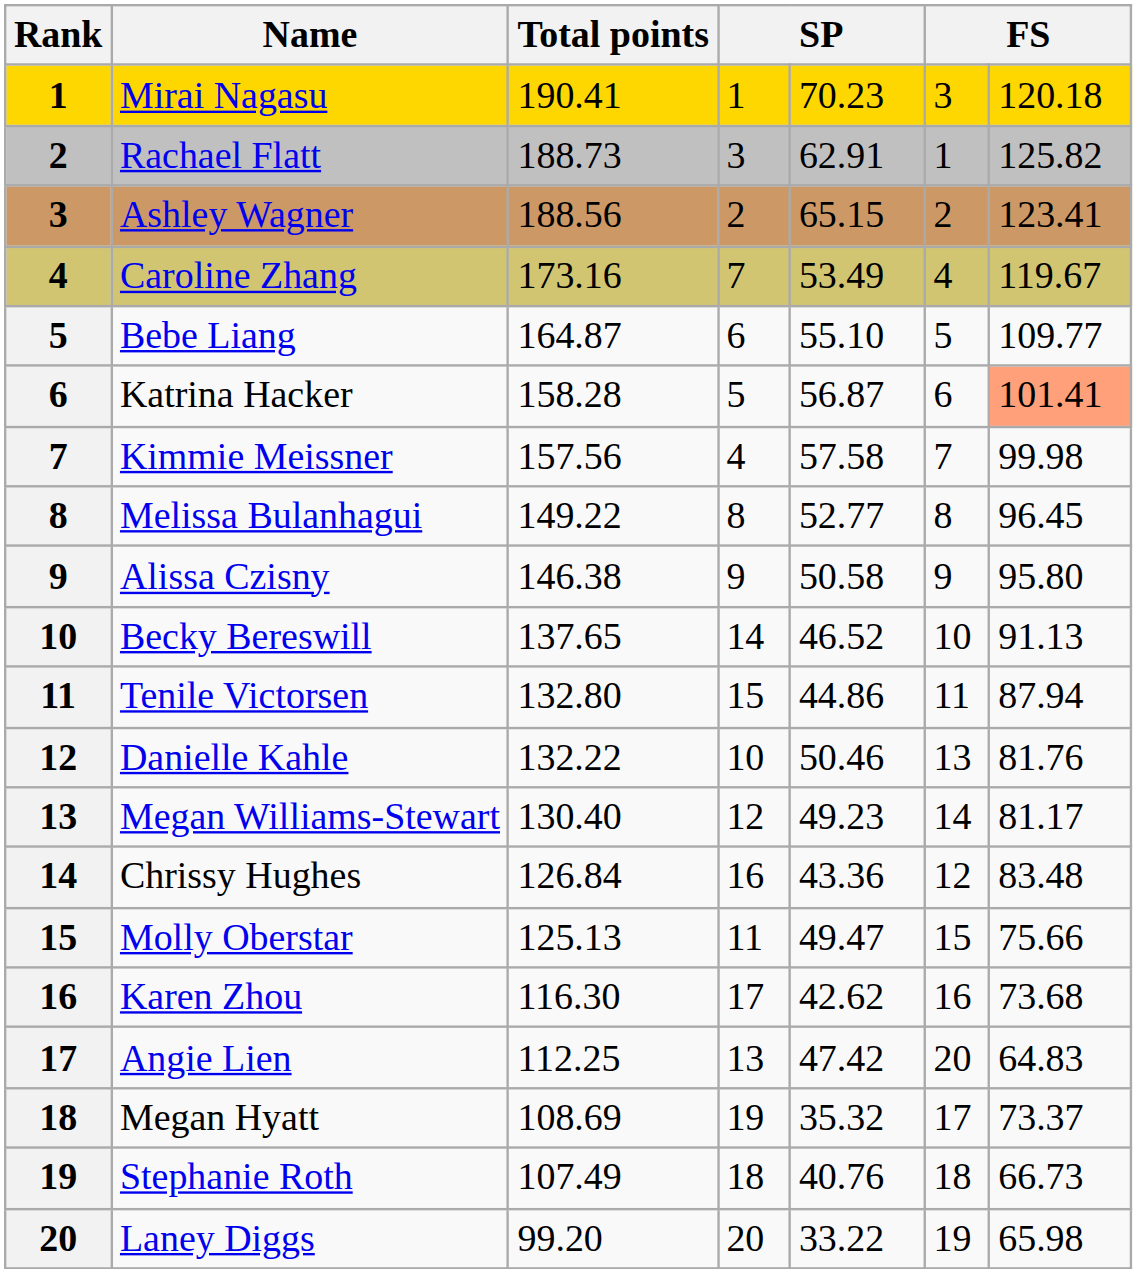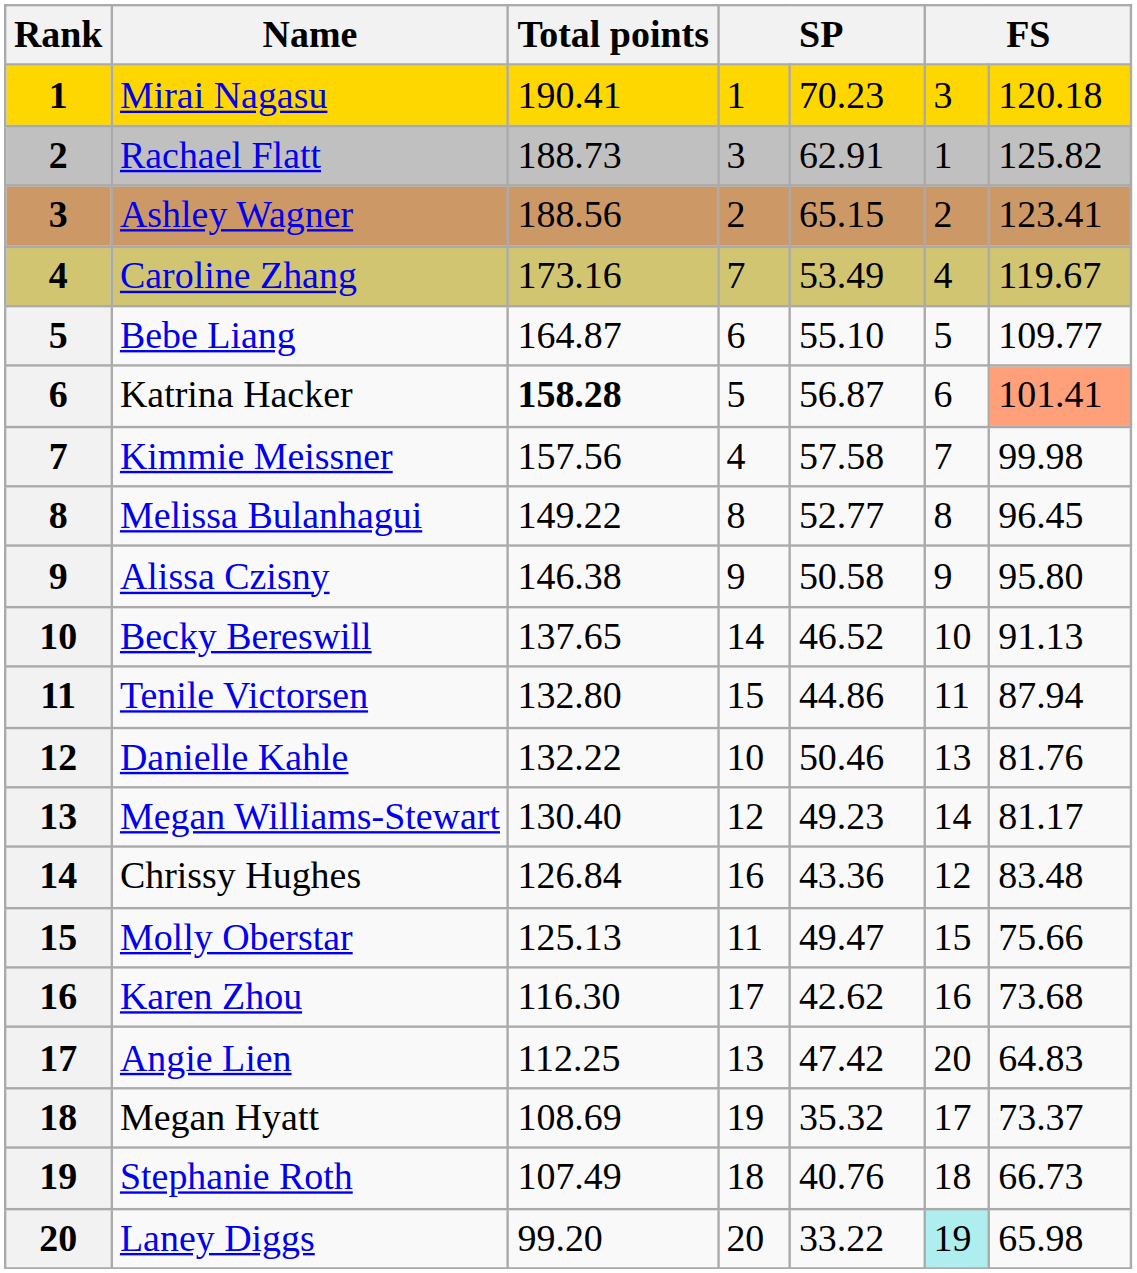(570, 395) normal -> (570, 395) bold
(952, 1237) no background -> (952, 1237) paleturquoise background
